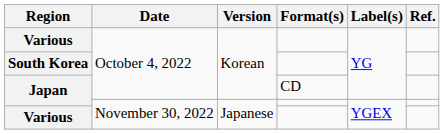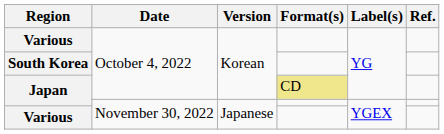(291, 87) no background -> (291, 87) khaki background
